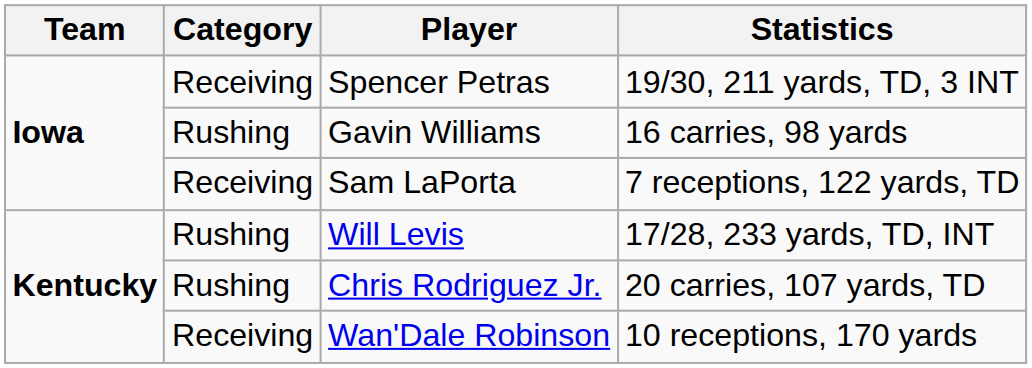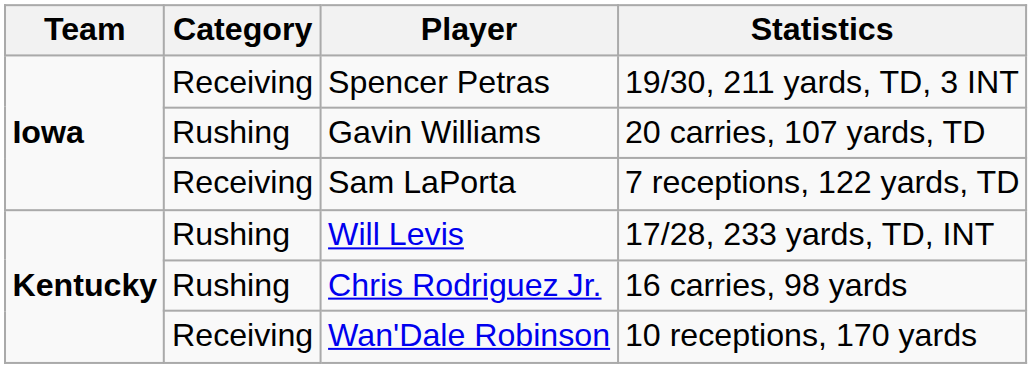(766, 132) 16 carries, 98 yards -> (805, 132) 20 carries, 107 yards, TD
(805, 285) 20 carries, 107 yards, TD -> (766, 285) 16 carries, 98 yards
